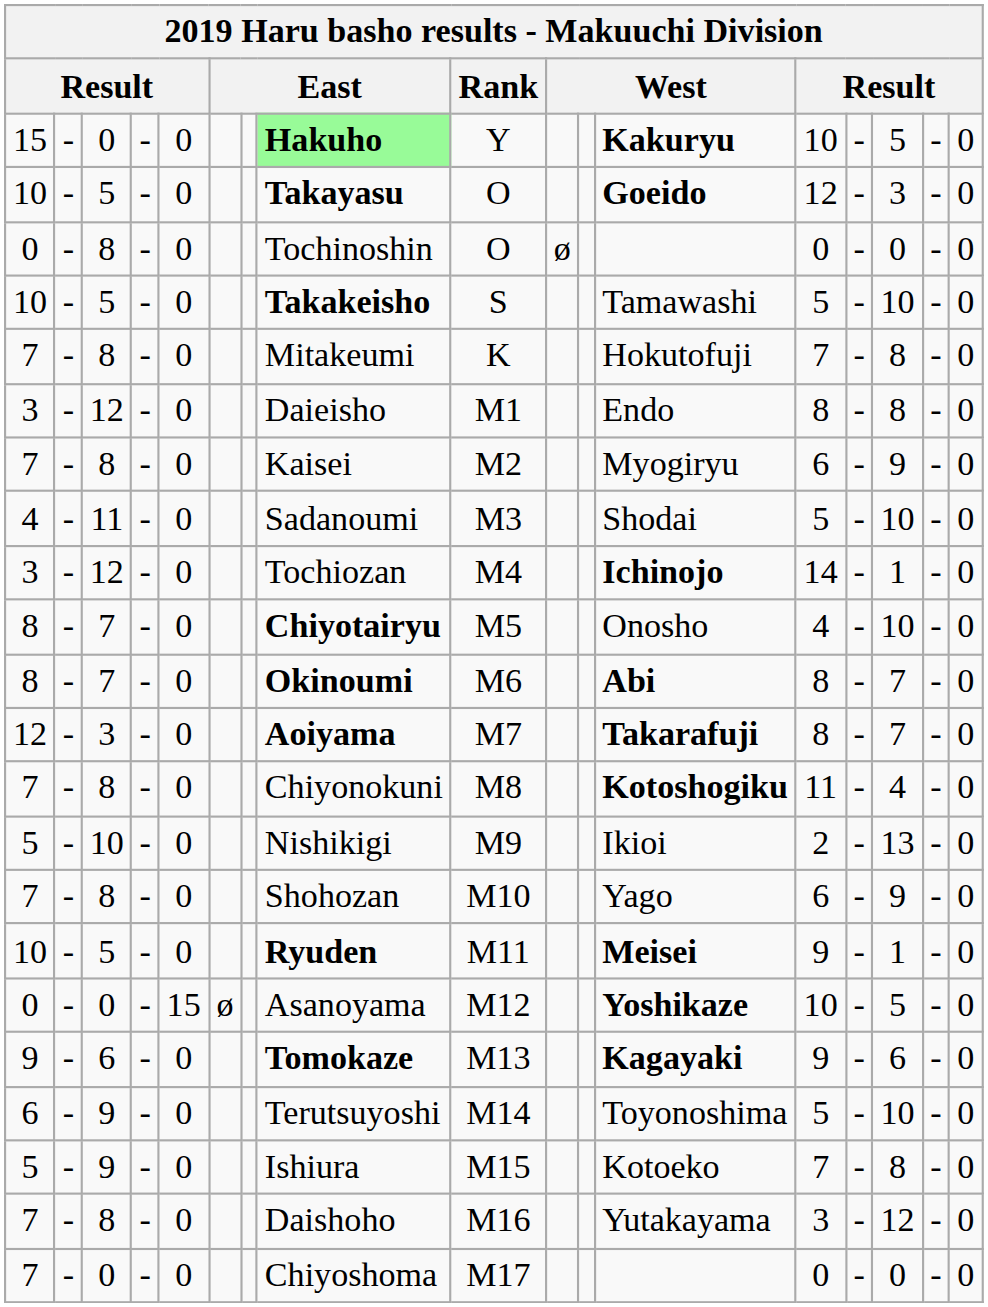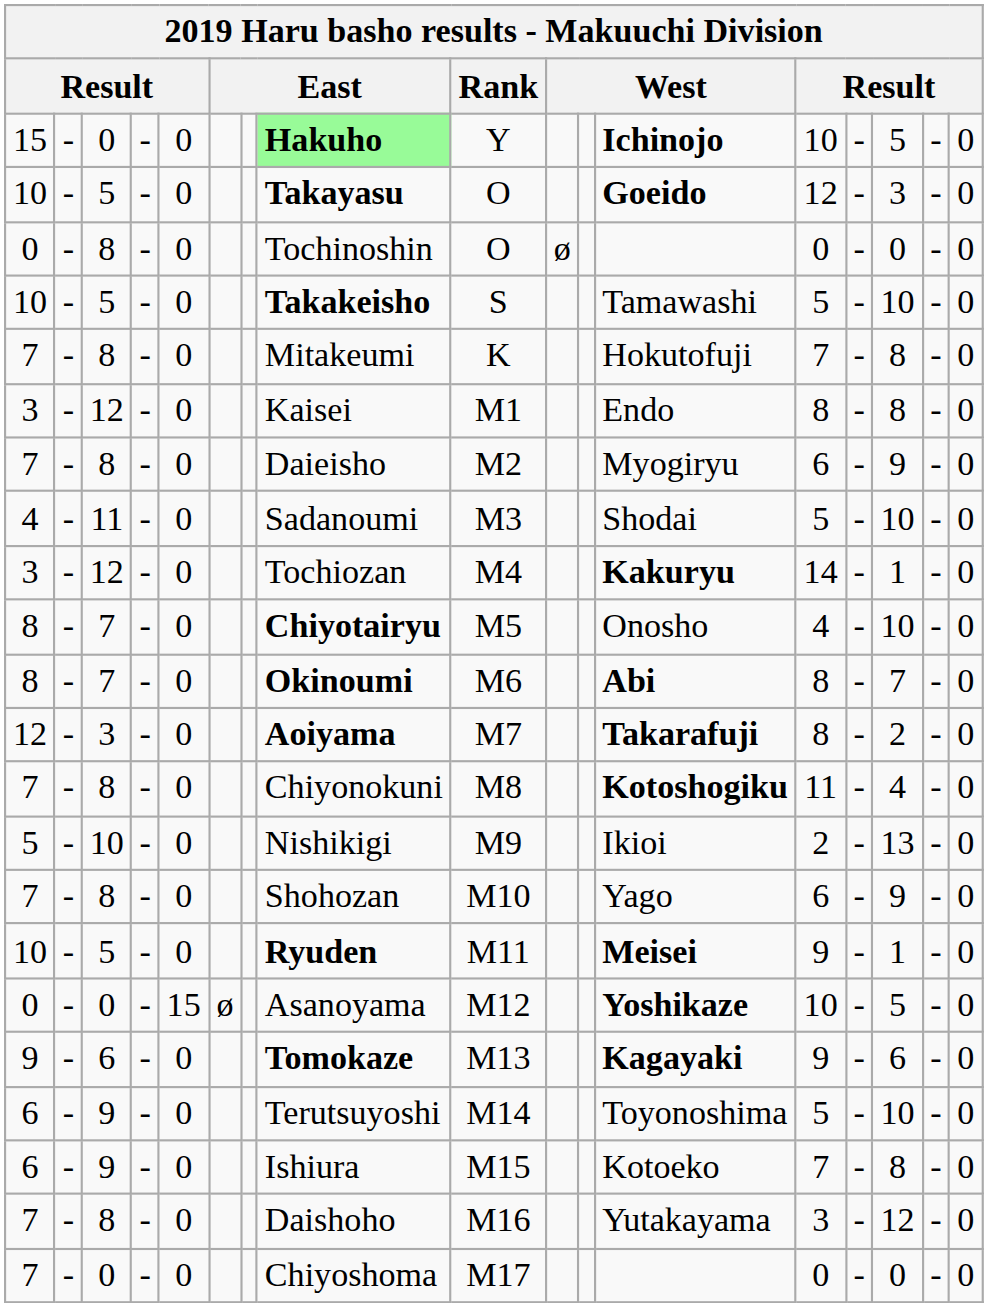(669, 139) Kakuryu -> (663, 139) Ichinojo
(325, 409) Daieisho -> (308, 409) Kaisei
(308, 463) Kaisei -> (325, 463) Daieisho
(663, 572) Ichinojo -> (669, 572) Kakuryu
(898, 734) 7 -> (898, 734) 2
(30, 1166) 5 -> (30, 1166) 6
